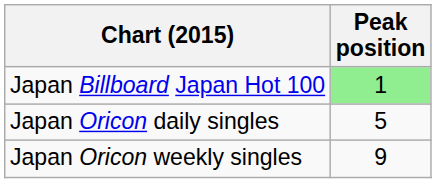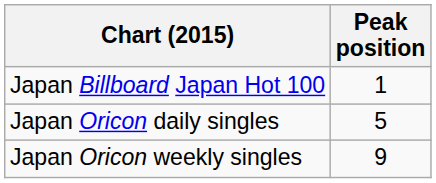(381, 85) lightgreen background -> (381, 85) no background
